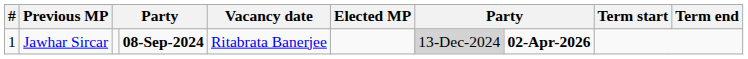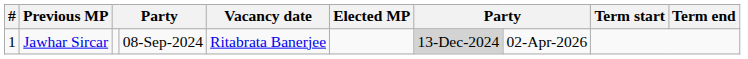(163, 41) bold -> (163, 41) normal
(549, 41) bold -> (547, 41) normal
